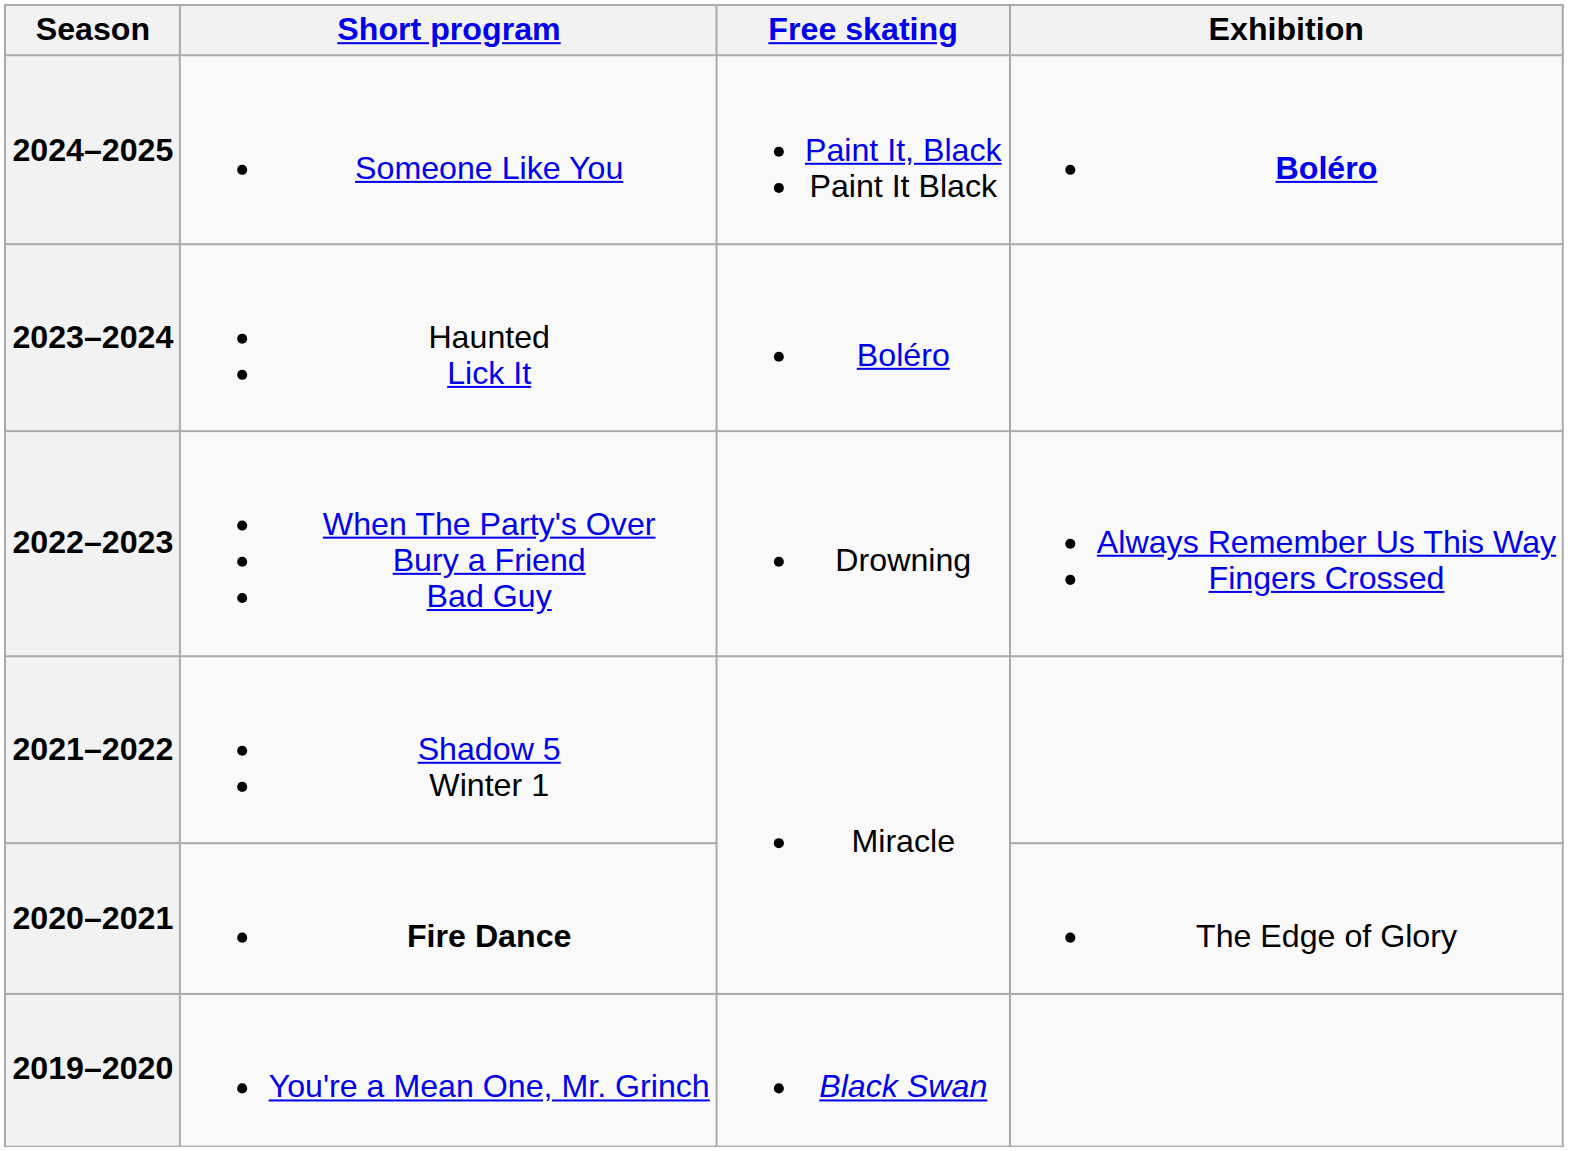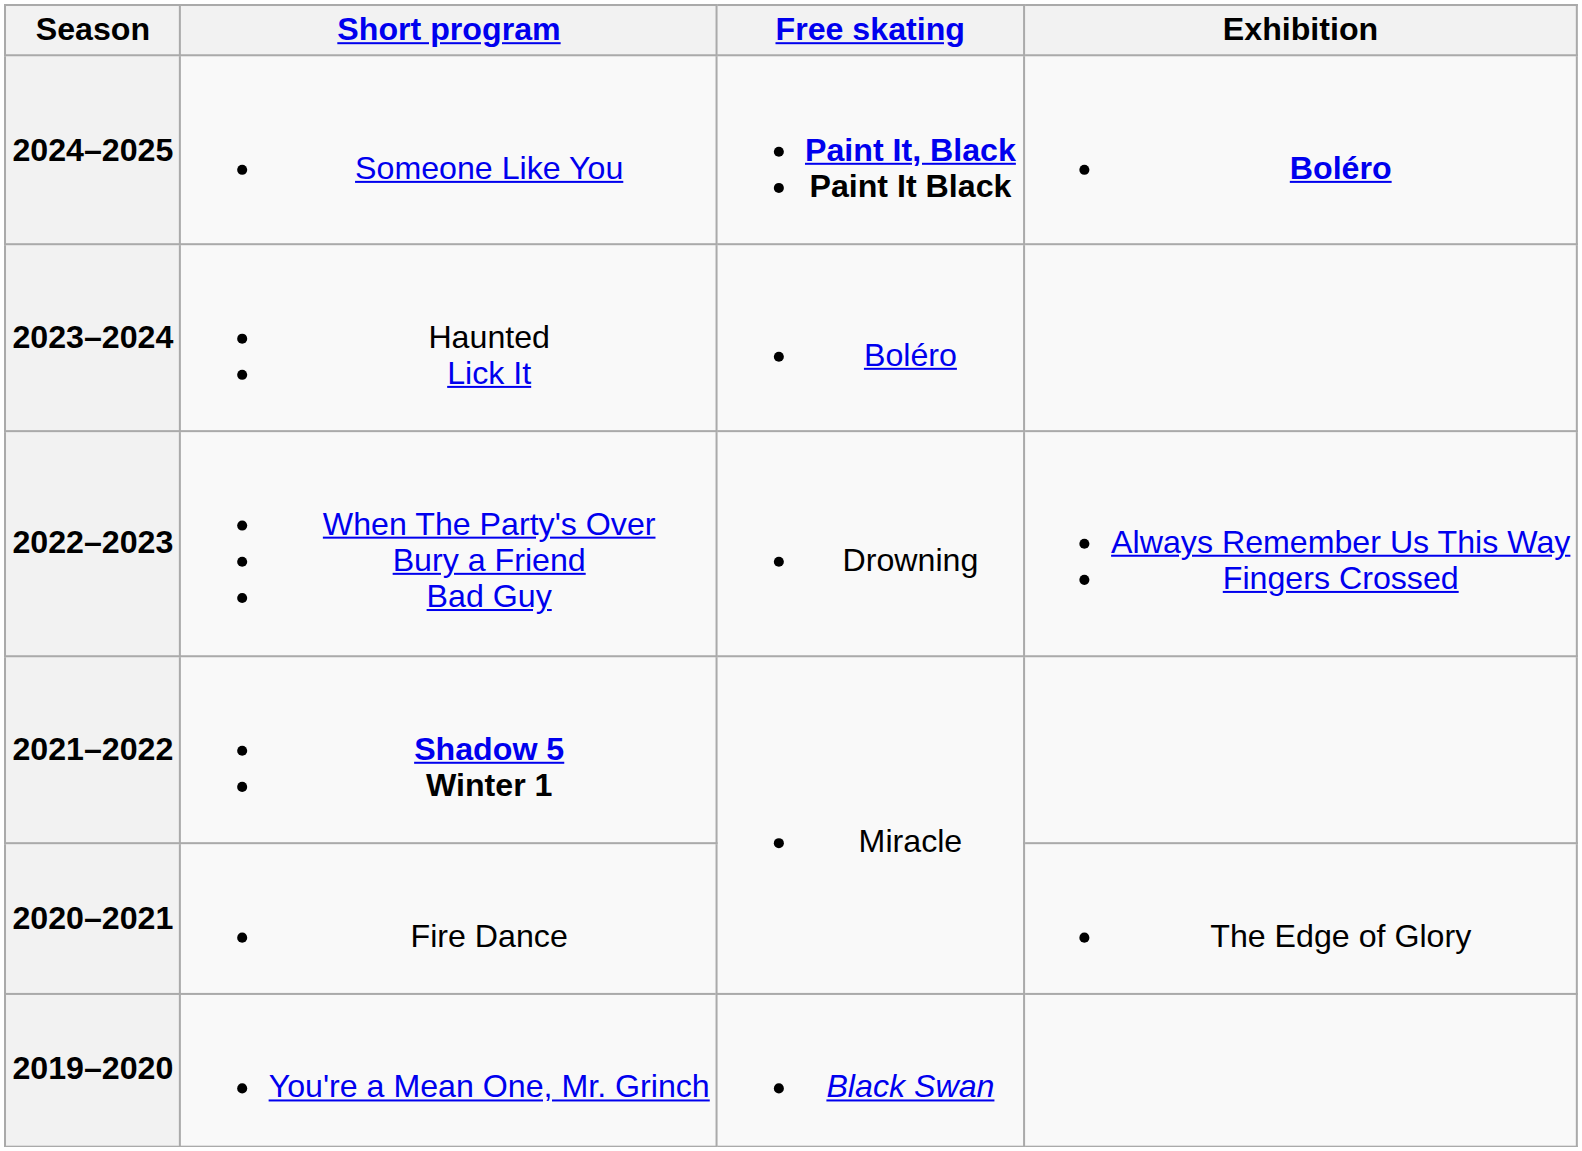(863, 168) normal -> (870, 168) bold
(449, 767) normal -> (449, 767) bold
(449, 937) bold -> (449, 937) normal
